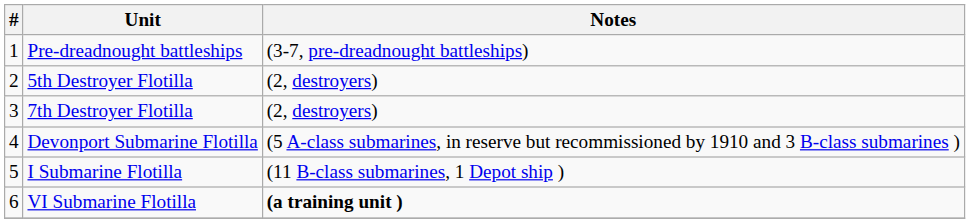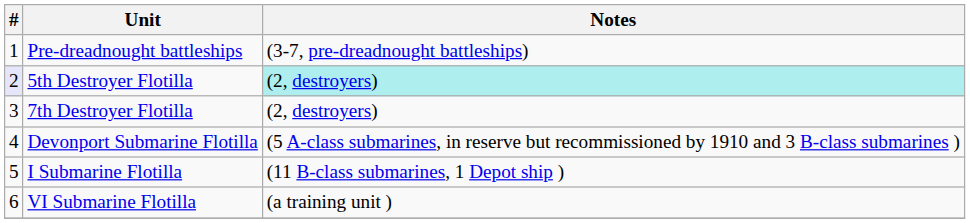(14, 80) no background -> (14, 80) lavender background
(322, 80) no background -> (322, 80) paleturquoise background
(335, 202) bold -> (329, 202) normal
